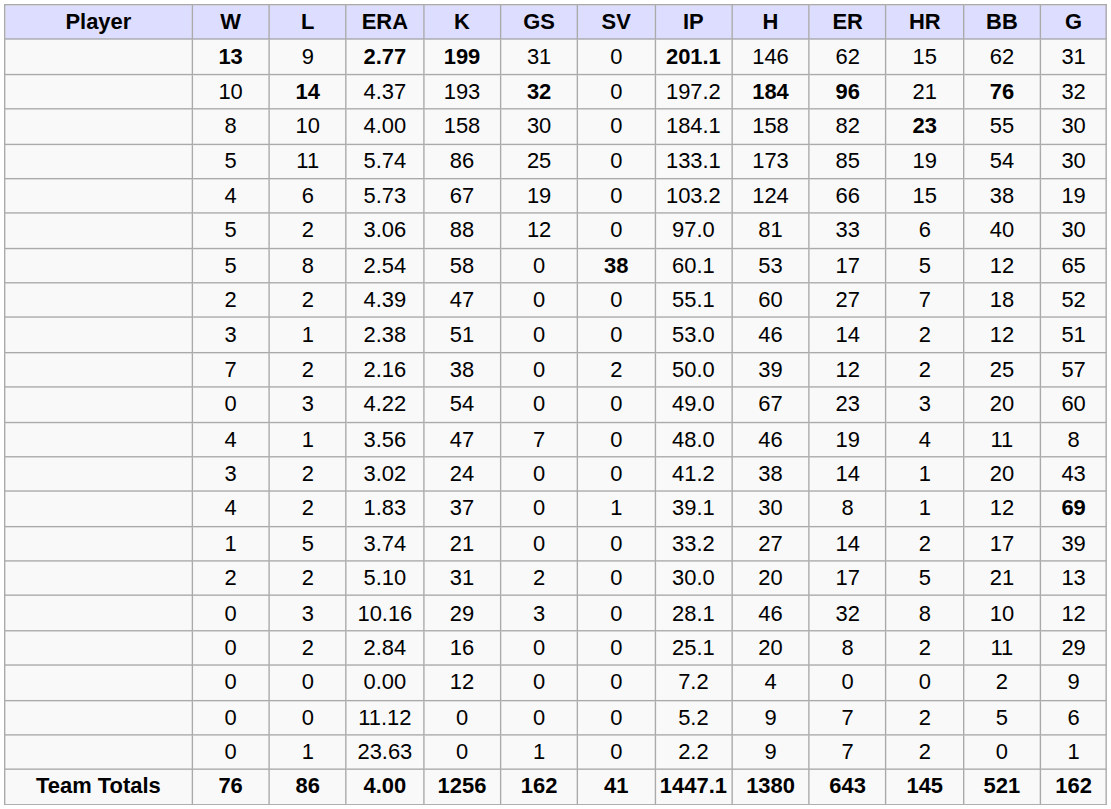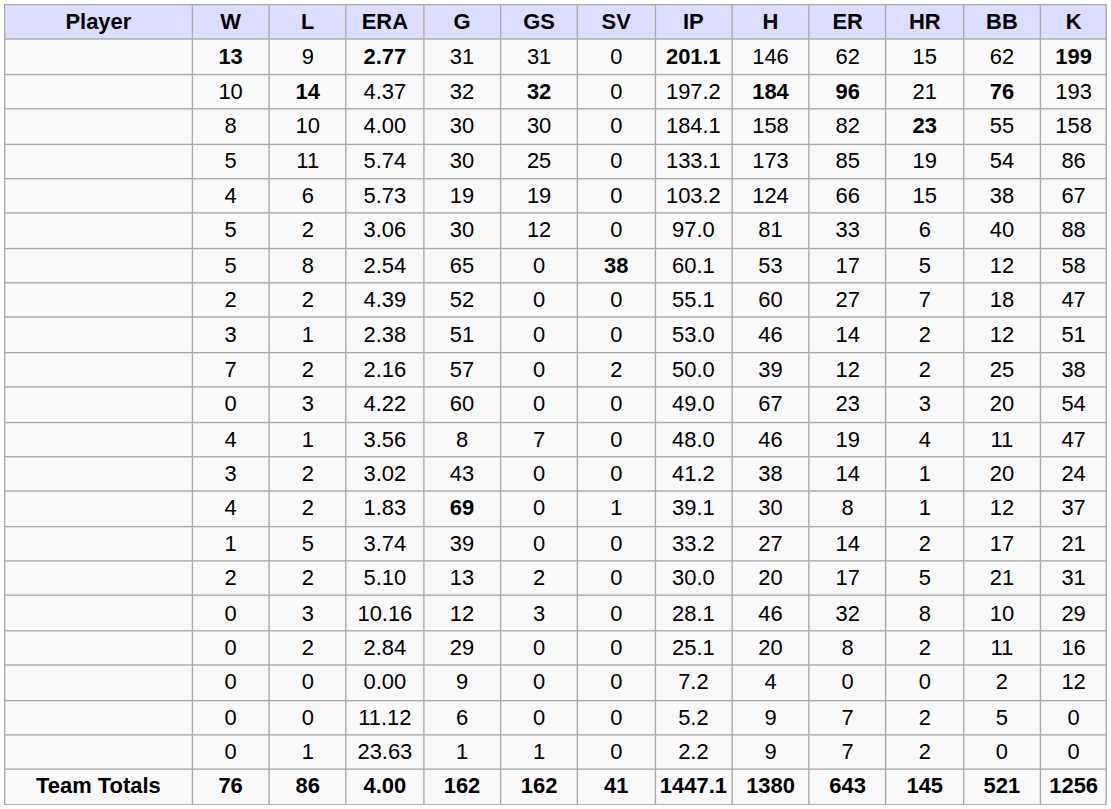columns swapped: (1074, 21) <-> (462, 21)
